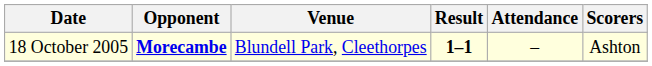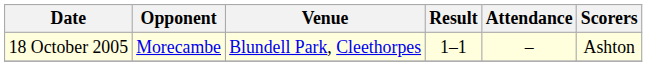(181, 46) bold -> (179, 46) normal
(459, 46) bold -> (453, 46) normal
